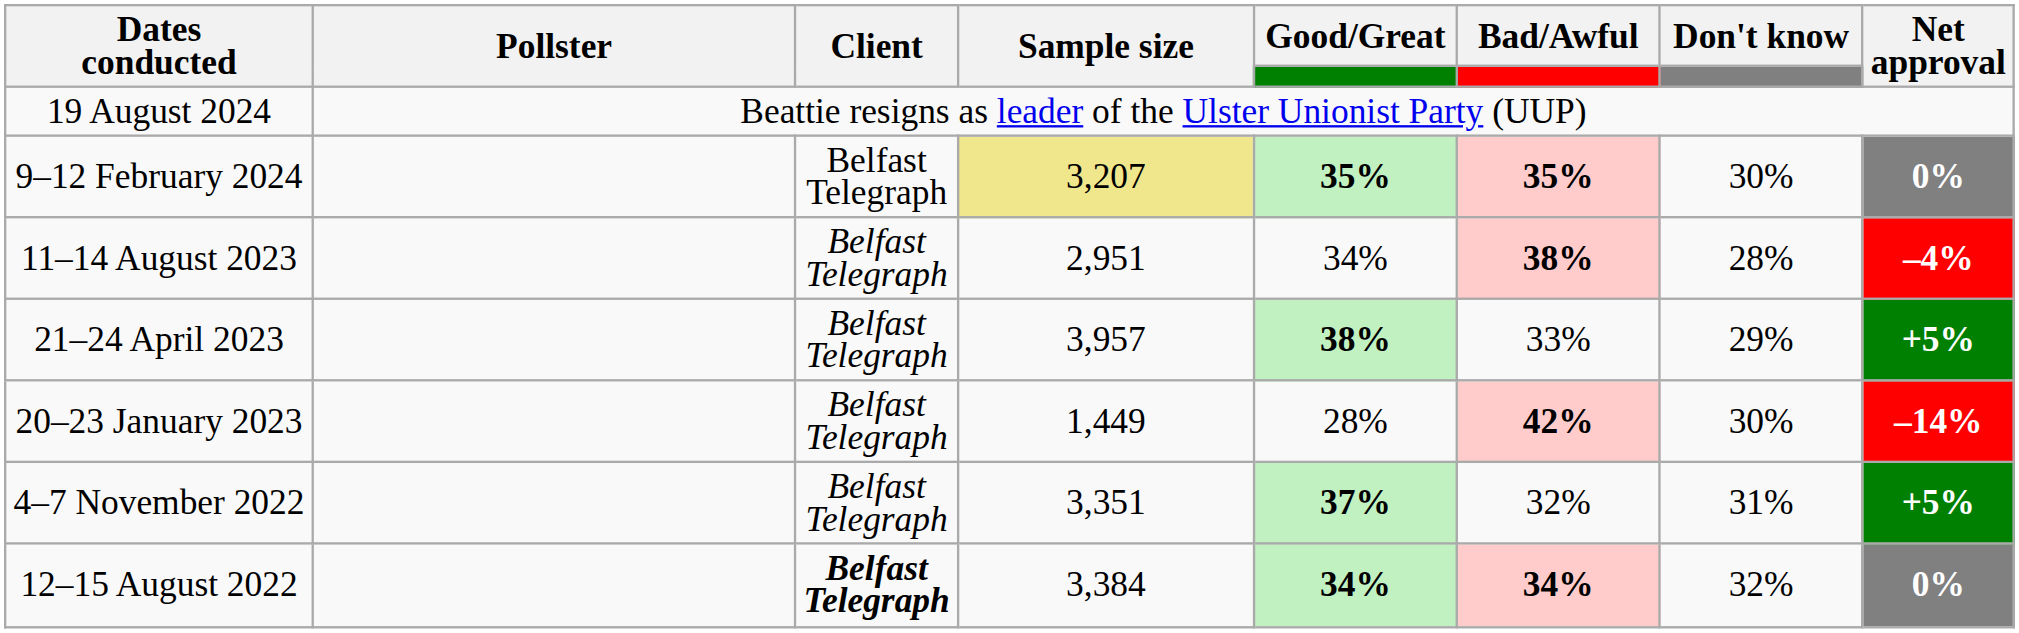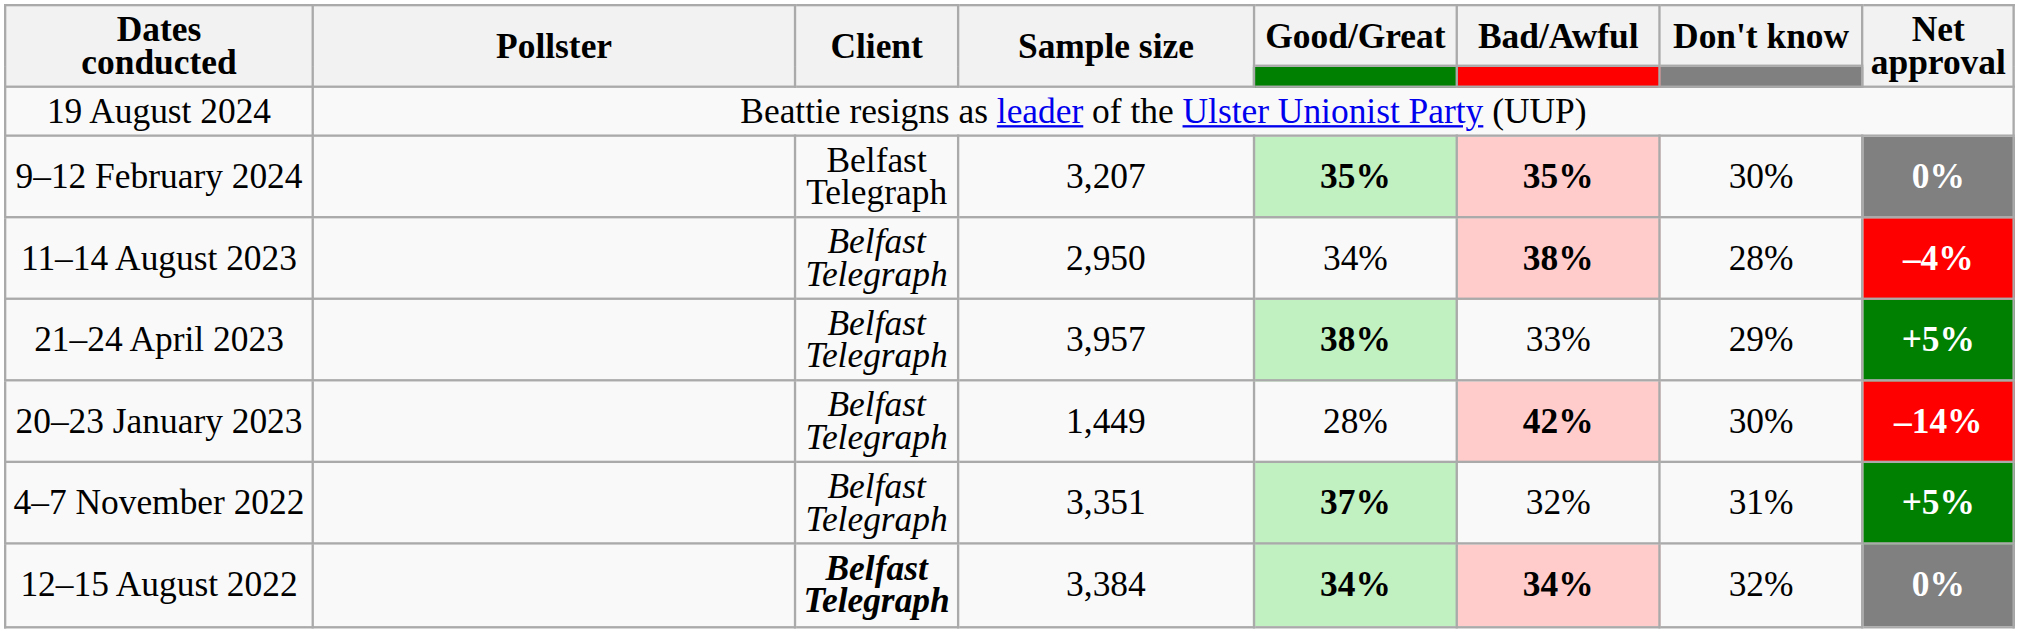(1106, 176) khaki background -> (1106, 176) no background
(1106, 258) 2,951 -> (1106, 258) 2,950
